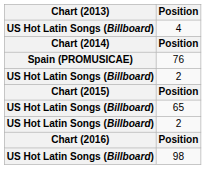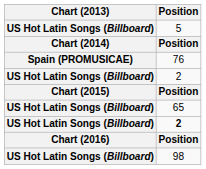(178, 28) 4 -> (178, 28) 5
(178, 124) normal -> (178, 124) bold
